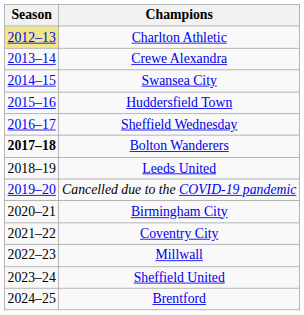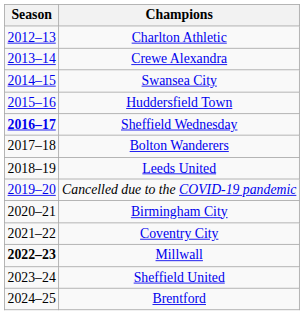(32, 37) khaki background -> (32, 37) no background
(32, 124) normal -> (32, 124) bold
(32, 146) bold -> (32, 146) normal
(32, 255) normal -> (32, 255) bold
